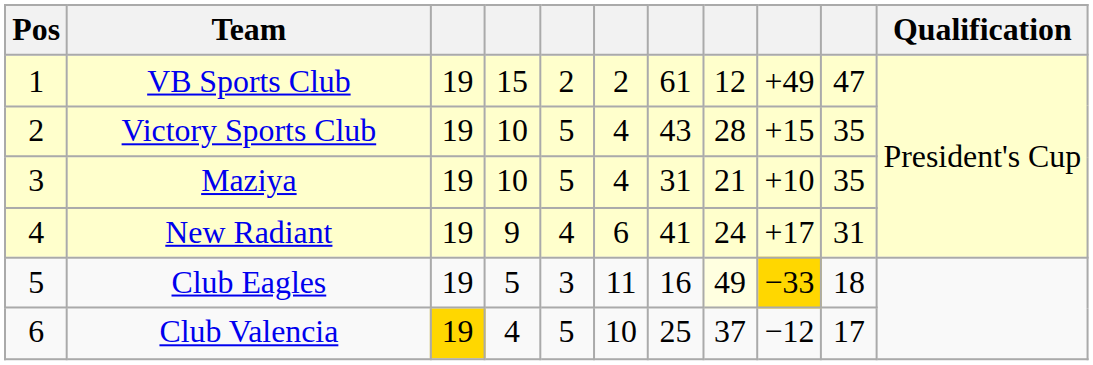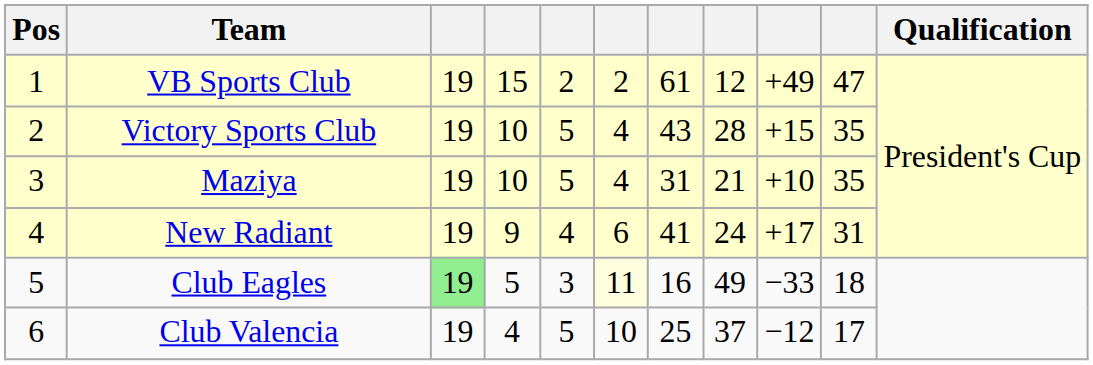(458, 282) no background -> (458, 282) lightgreen background
(621, 282) no background -> (621, 282) lightyellow background
(730, 282) lightyellow background -> (730, 282) no background
(789, 282) gold background -> (789, 282) no background
(458, 332) gold background -> (458, 332) no background
